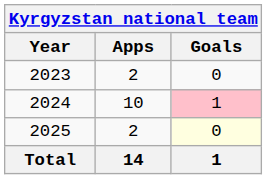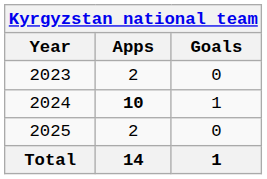(133, 103) normal -> (133, 103) bold
(216, 103) pink background -> (216, 103) no background
(216, 131) lightyellow background -> (216, 131) no background
